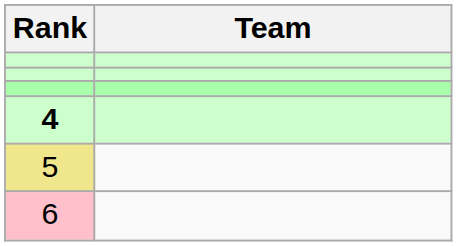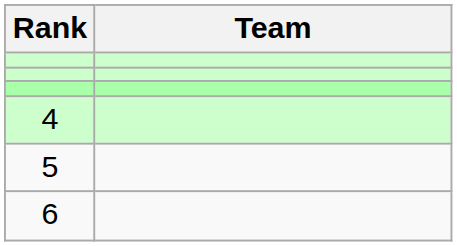(50, 118) bold -> (50, 118) normal
(50, 167) khaki background -> (50, 167) no background
(50, 215) pink background -> (50, 215) no background
